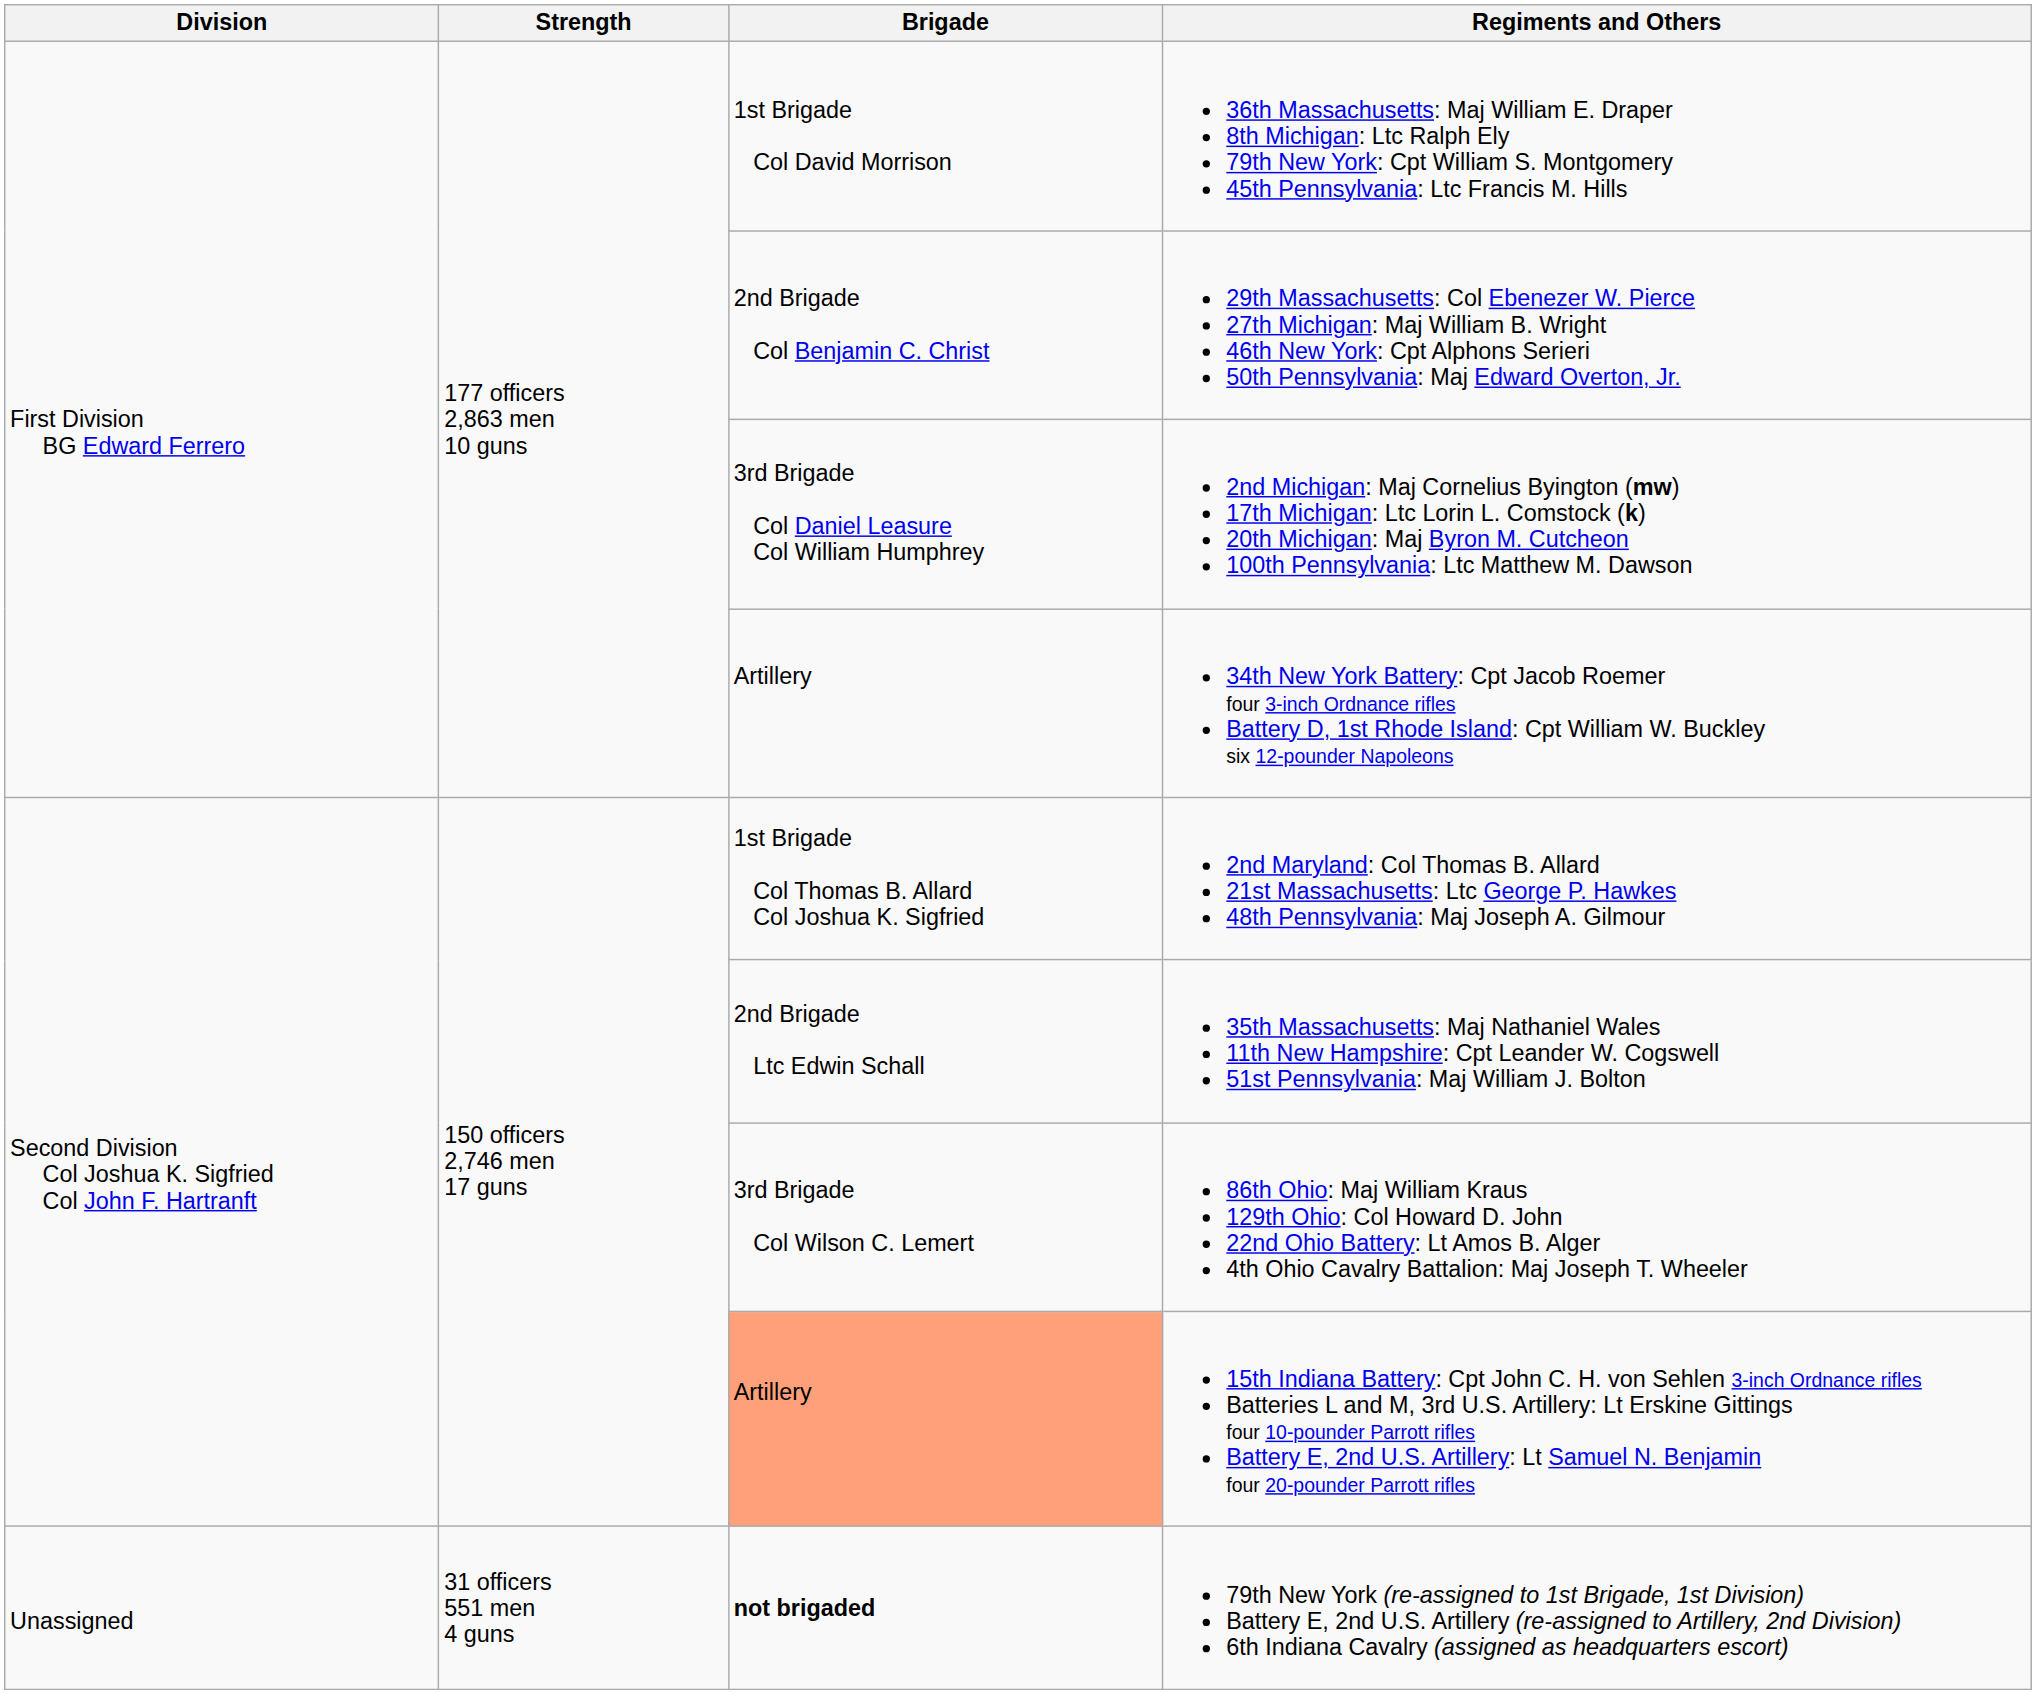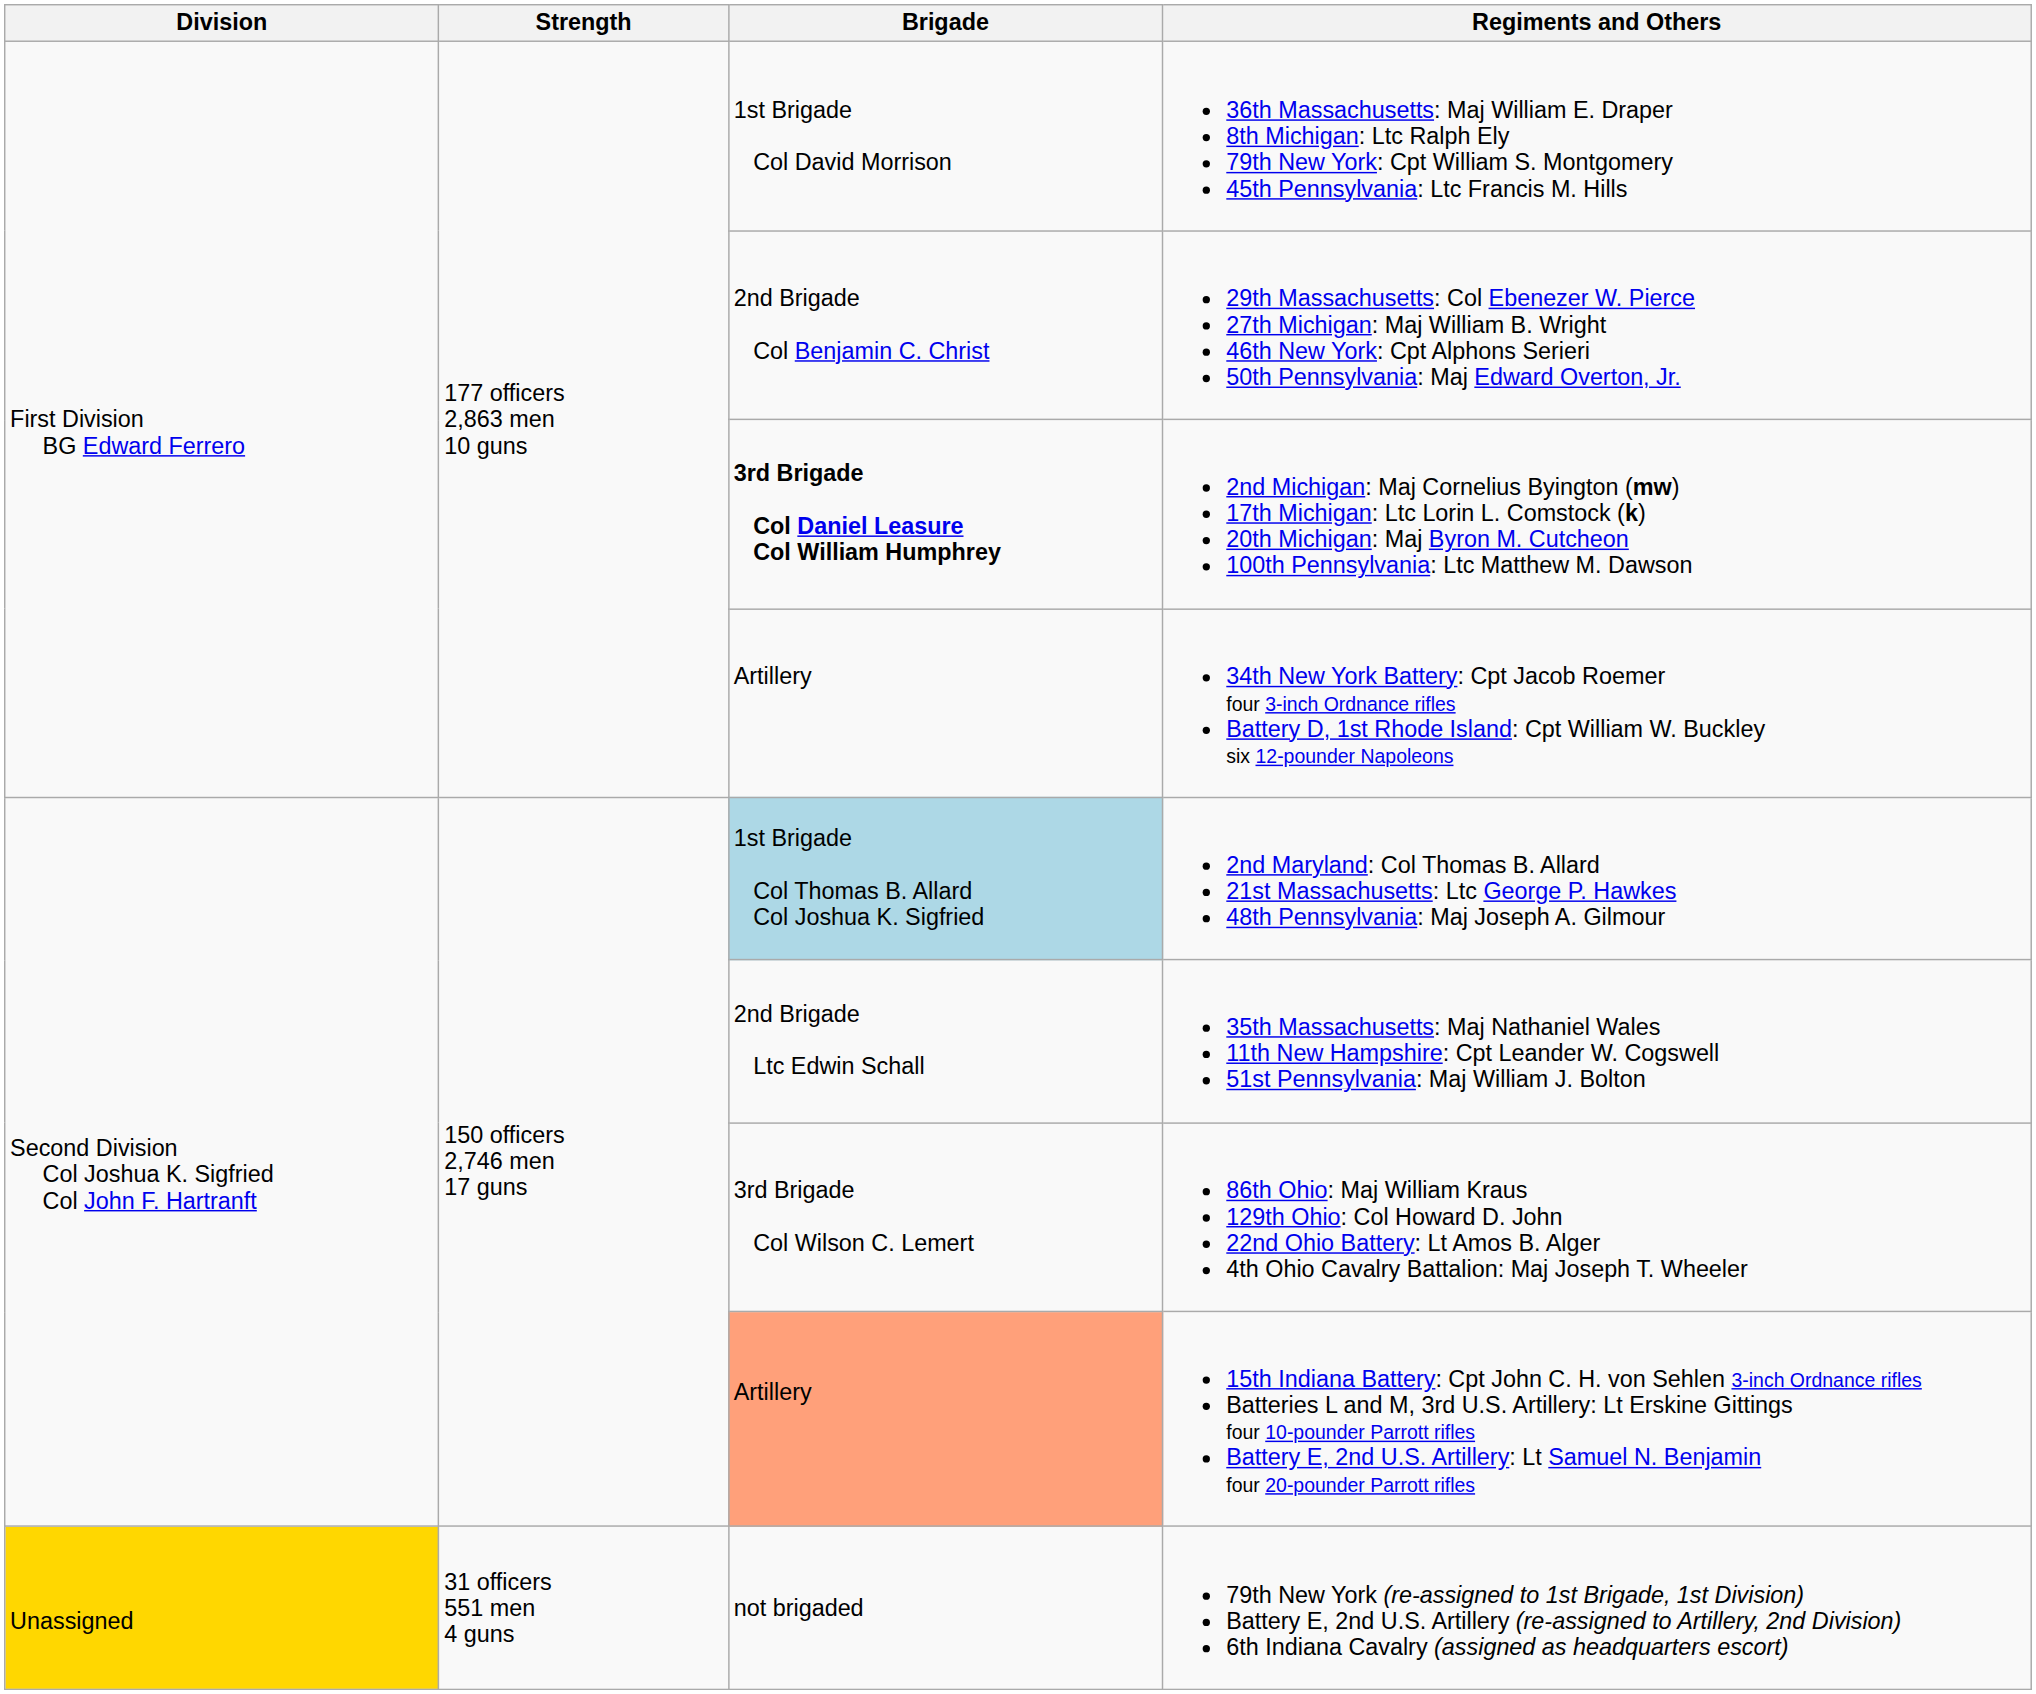(859, 513) normal -> (867, 513) bold
(859, 878) no background -> (859, 878) lightblue background
(72, 1620) no background -> (72, 1620) gold background
(804, 1607) bold -> (799, 1607) normal
